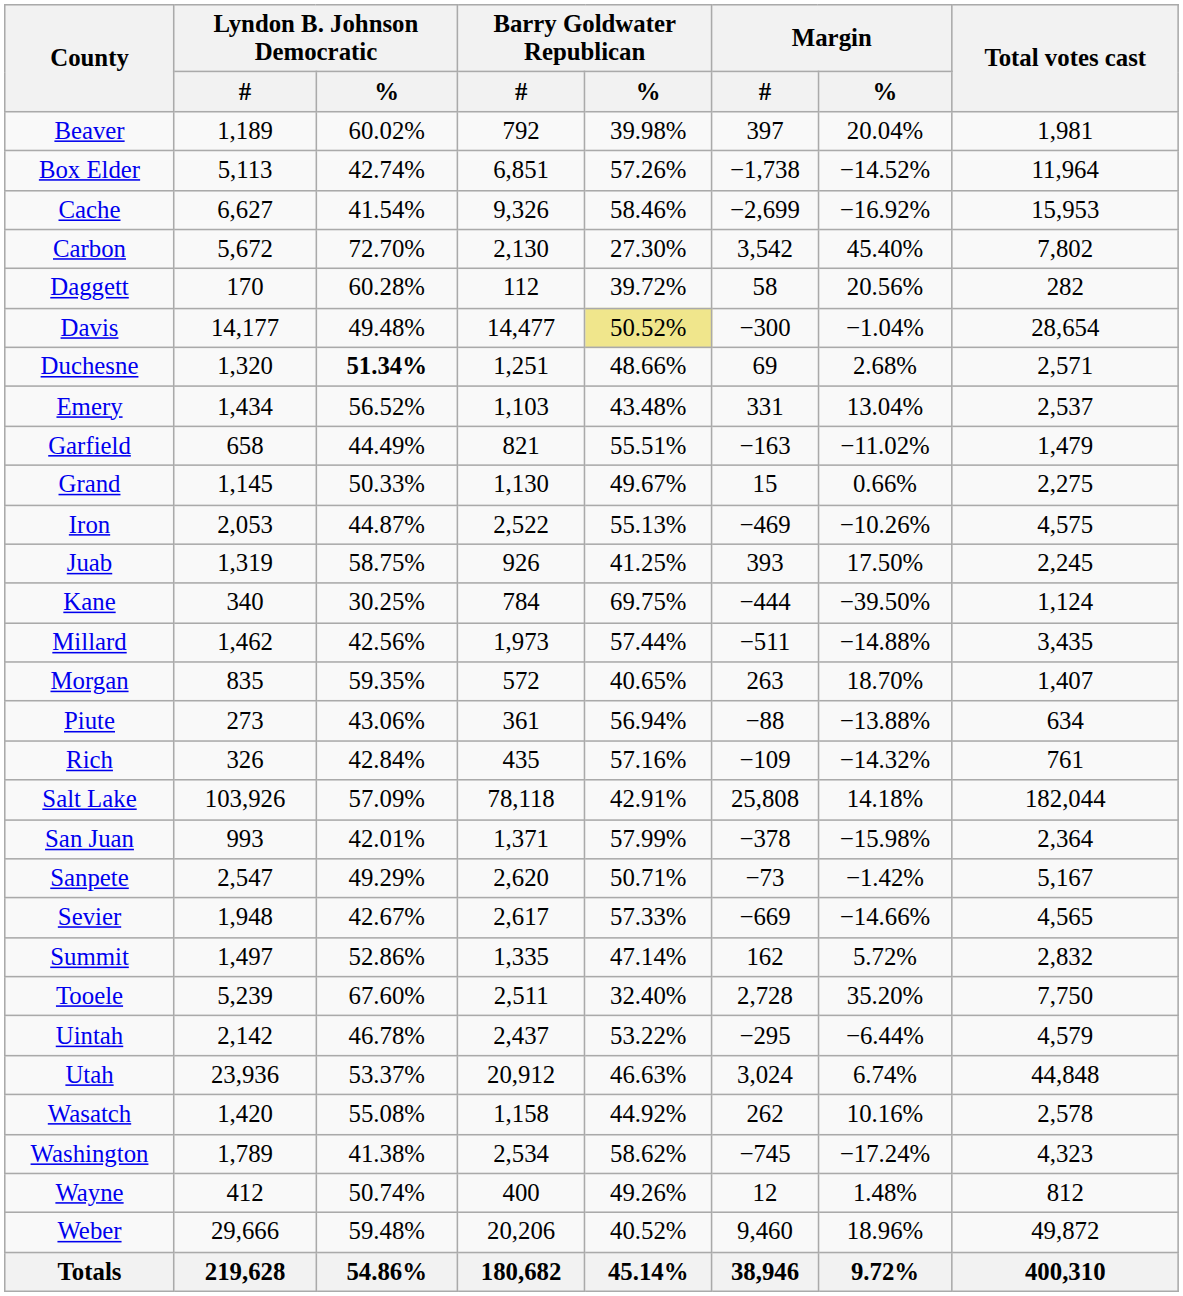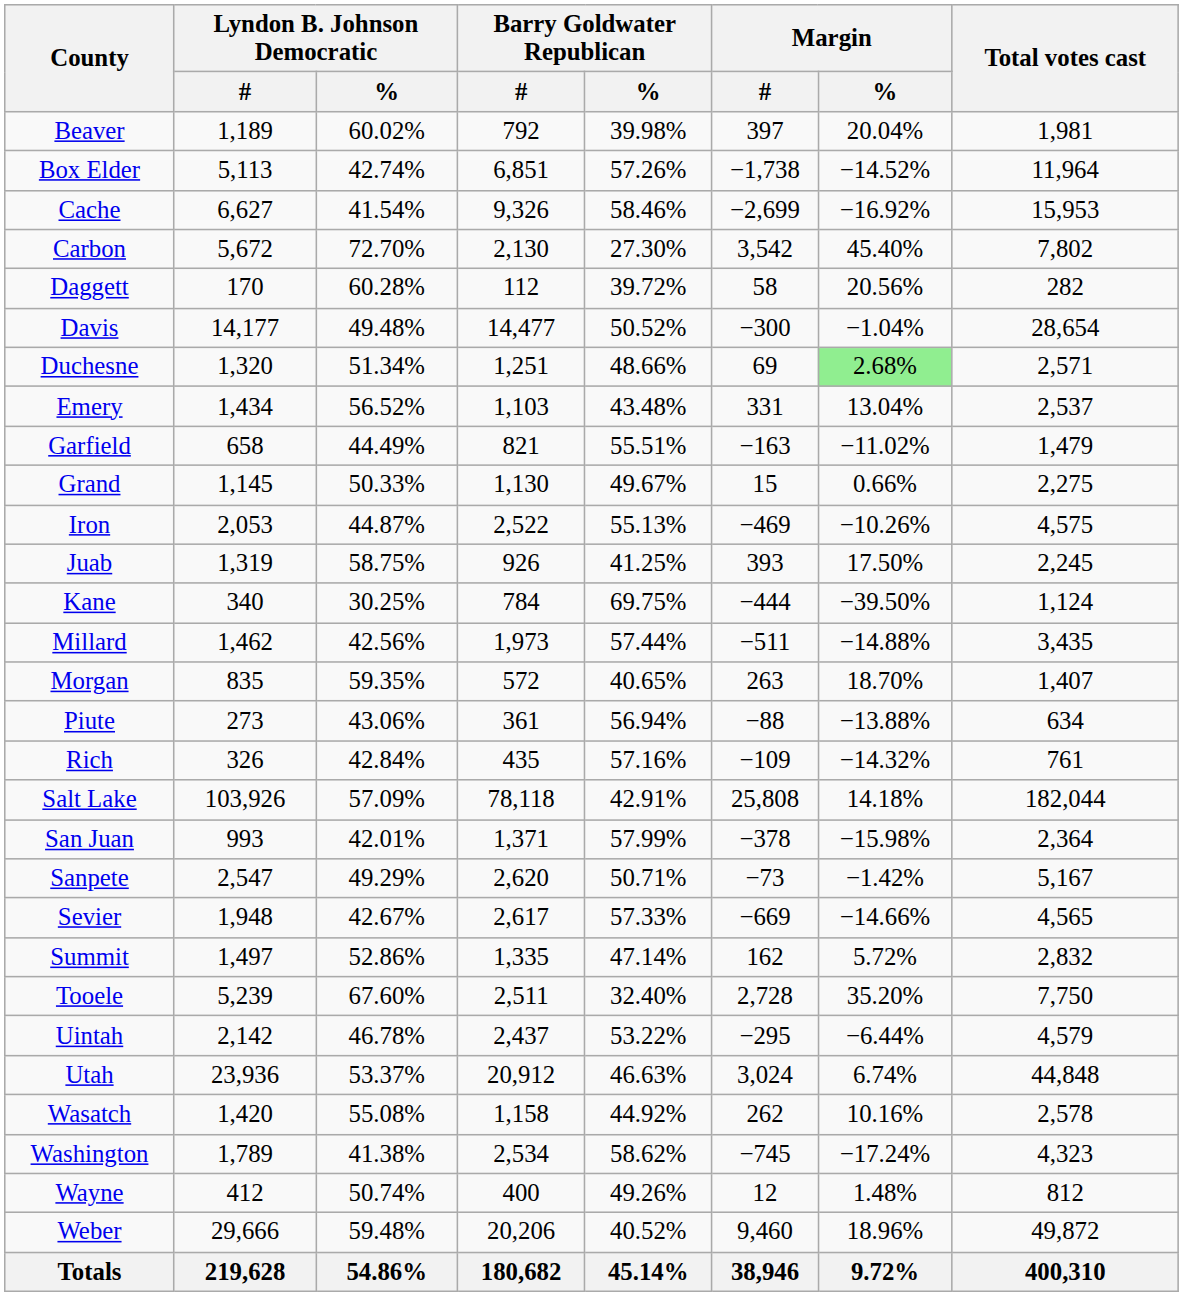(648, 327) khaki background -> (648, 327) no background
(387, 366) bold -> (387, 366) normal
(885, 366) no background -> (885, 366) lightgreen background
